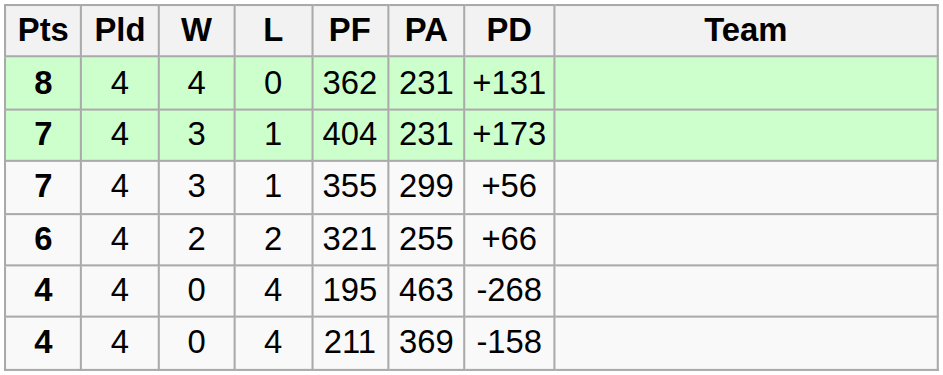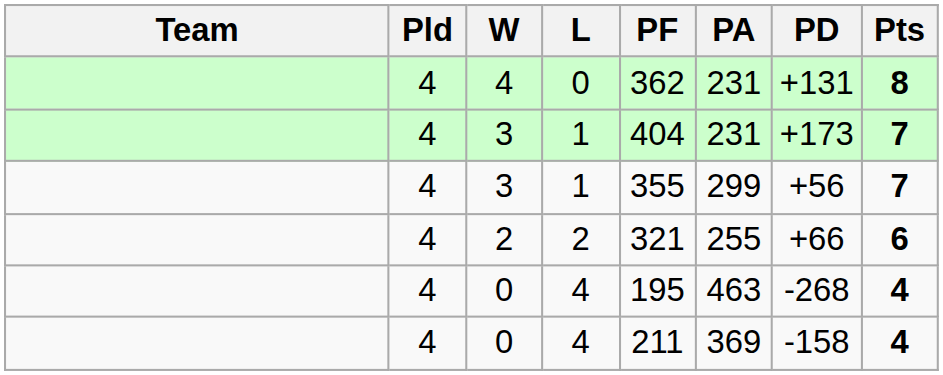columns swapped: (746, 30) <-> (43, 30)
